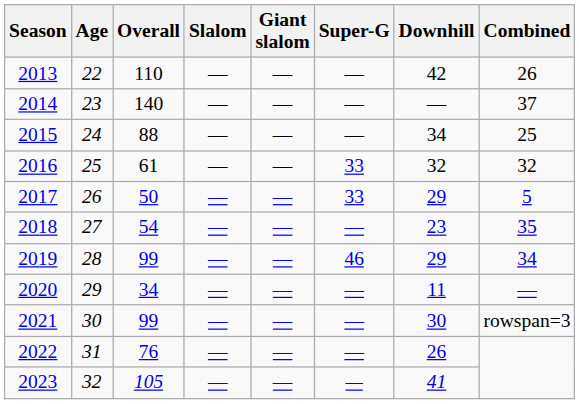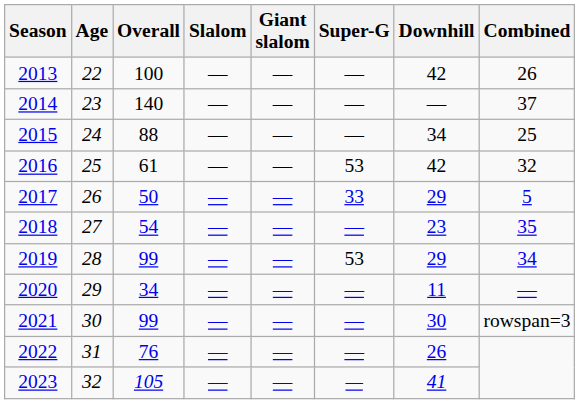(149, 72) 110 -> (149, 72) 100
(354, 165) 33 -> (354, 165) 53
(437, 165) 32 -> (437, 165) 42
(354, 258) 46 -> (354, 258) 53
